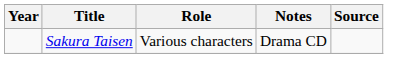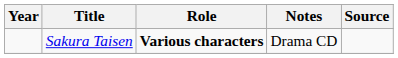(196, 41) normal -> (202, 41) bold
